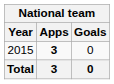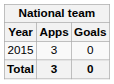(54, 50) bold -> (54, 50) normal
